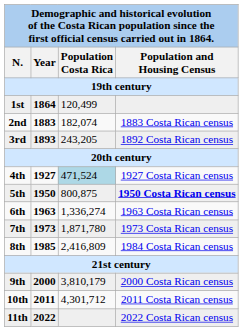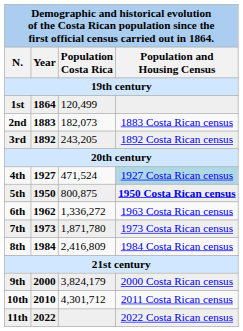(79, 122) 182,074 -> (79, 122) 182,073
(44, 139) 1893 -> (44, 139) 1892
(79, 175) lightblue background -> (79, 175) no background
(177, 175) no background -> (177, 175) lightblue background
(44, 211) 1963 -> (44, 211) 1962
(83, 211) 1,336,274 -> (83, 211) 1,336,272
(44, 246) 1985 -> (44, 246) 1984
(83, 282) 3,810,179 -> (83, 282) 3,824,179
(44, 299) 2011 -> (44, 299) 2010
